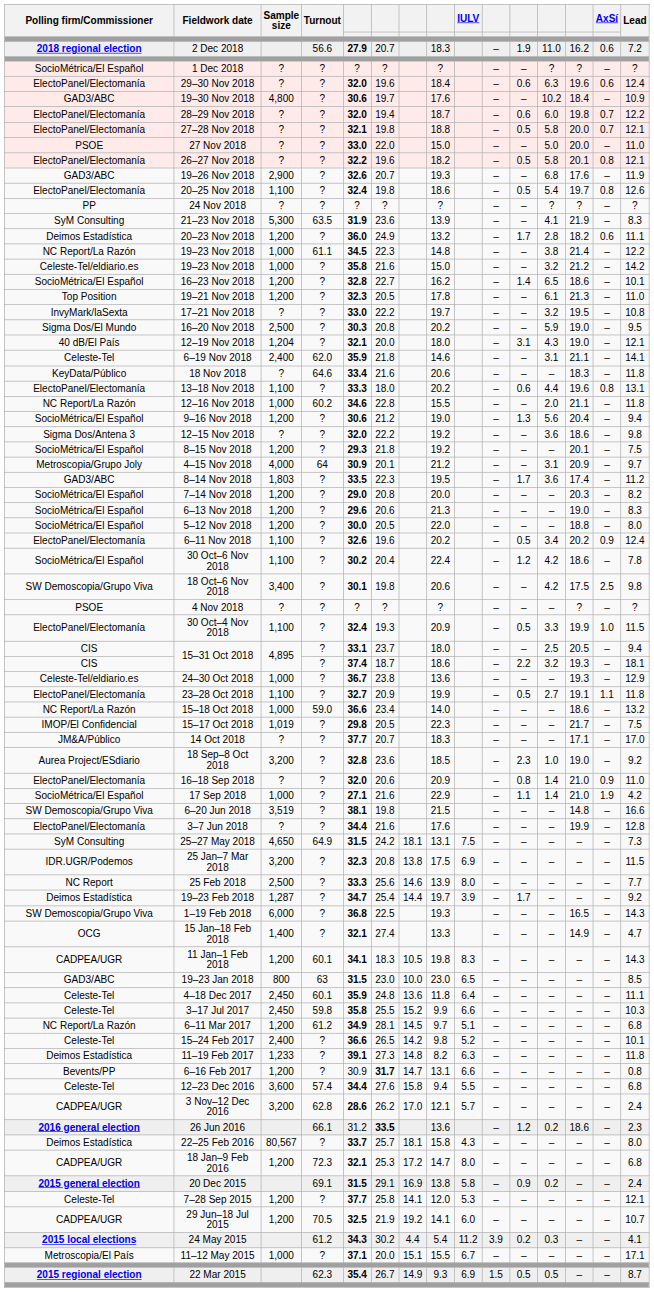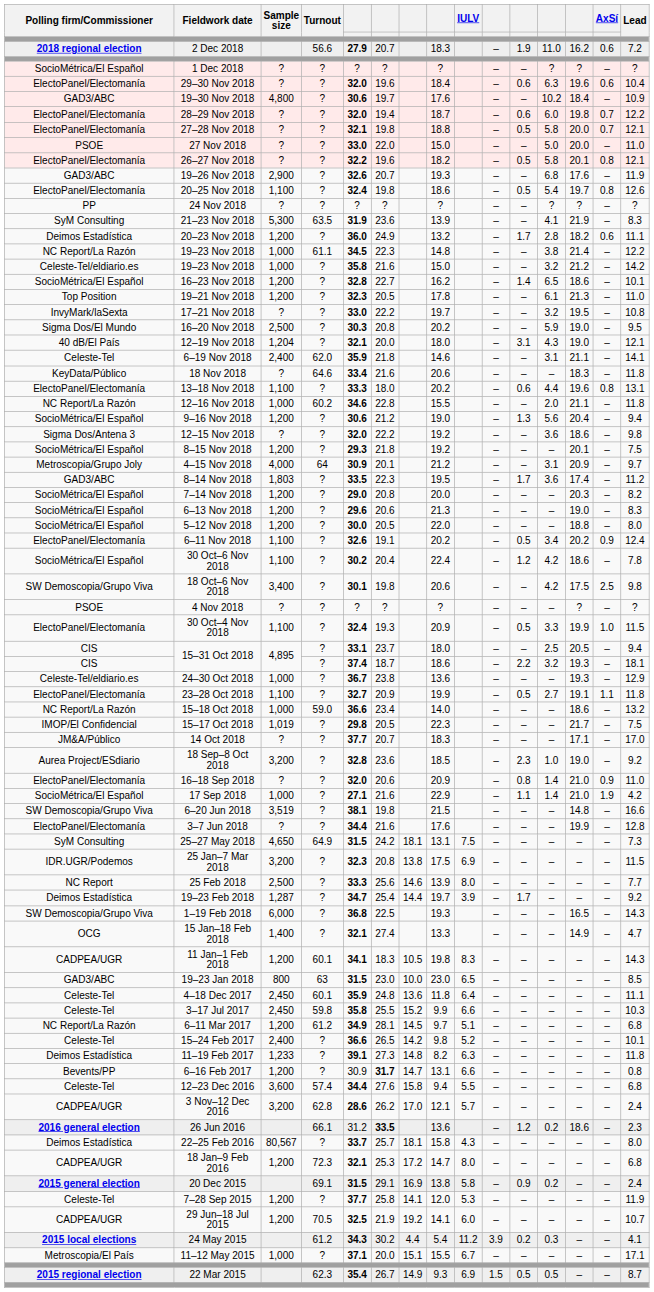(635, 84) 12.4 -> (635, 84) 10.4
(385, 541) 19.6 -> (385, 541) 19.1
(635, 1199) 12.1 -> (635, 1199) 11.9
